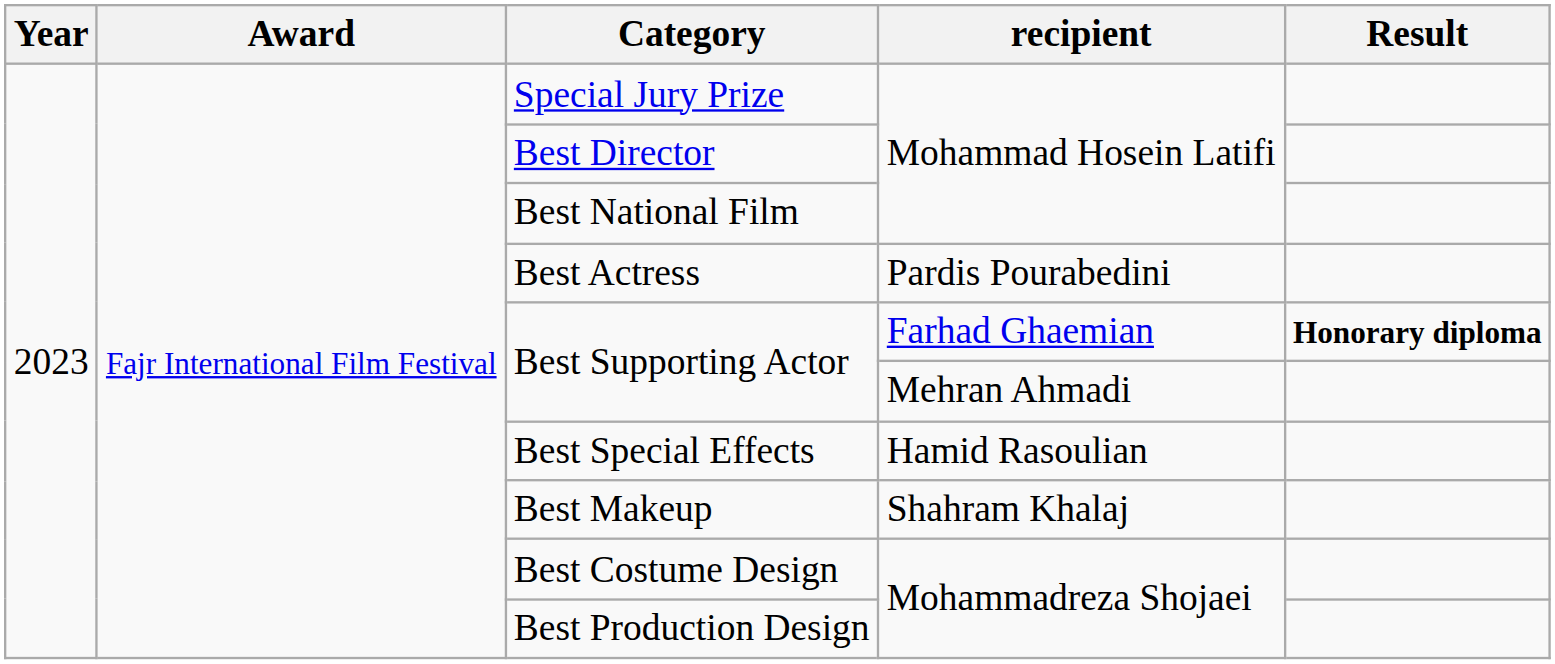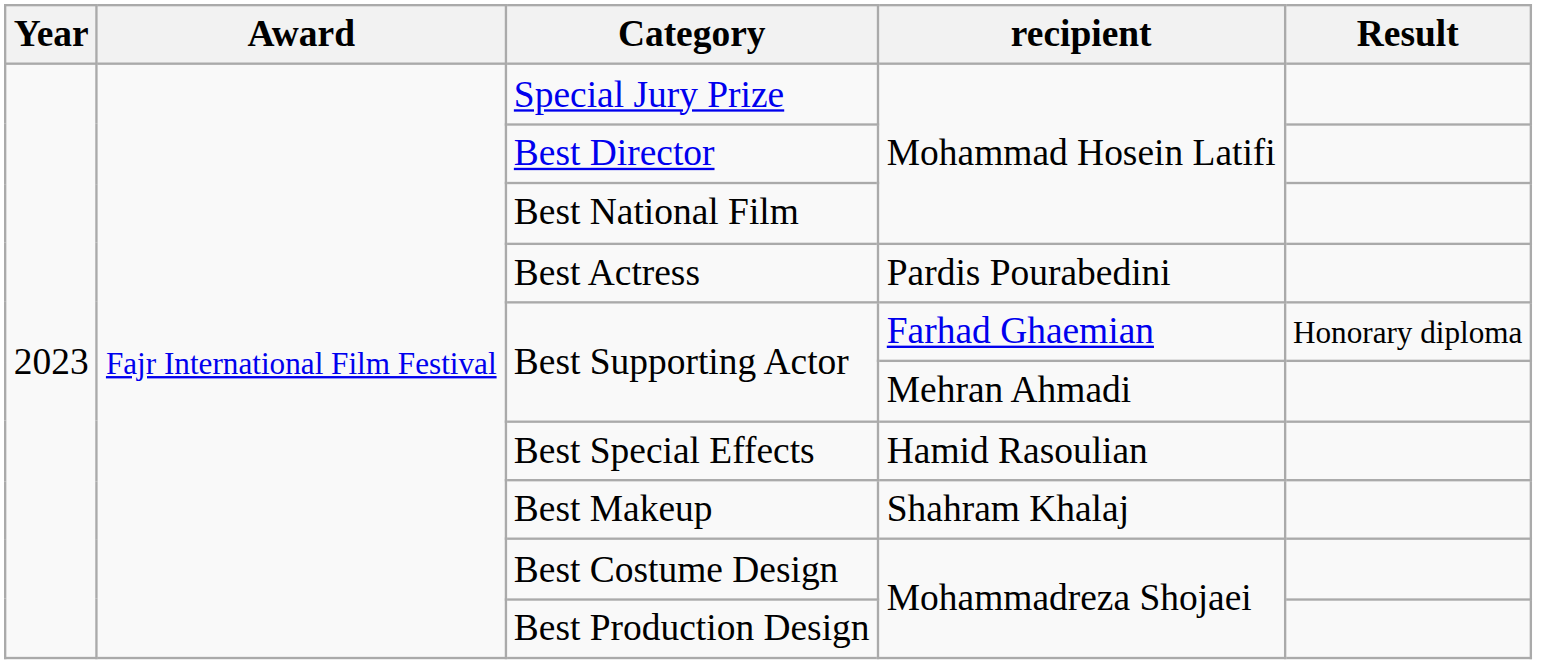(1417, 331) bold -> (1408, 333) normal
